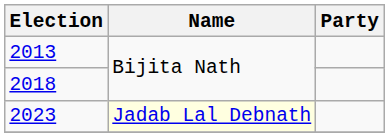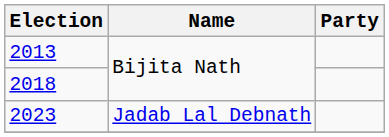(212, 116) lightyellow background -> (212, 116) no background
